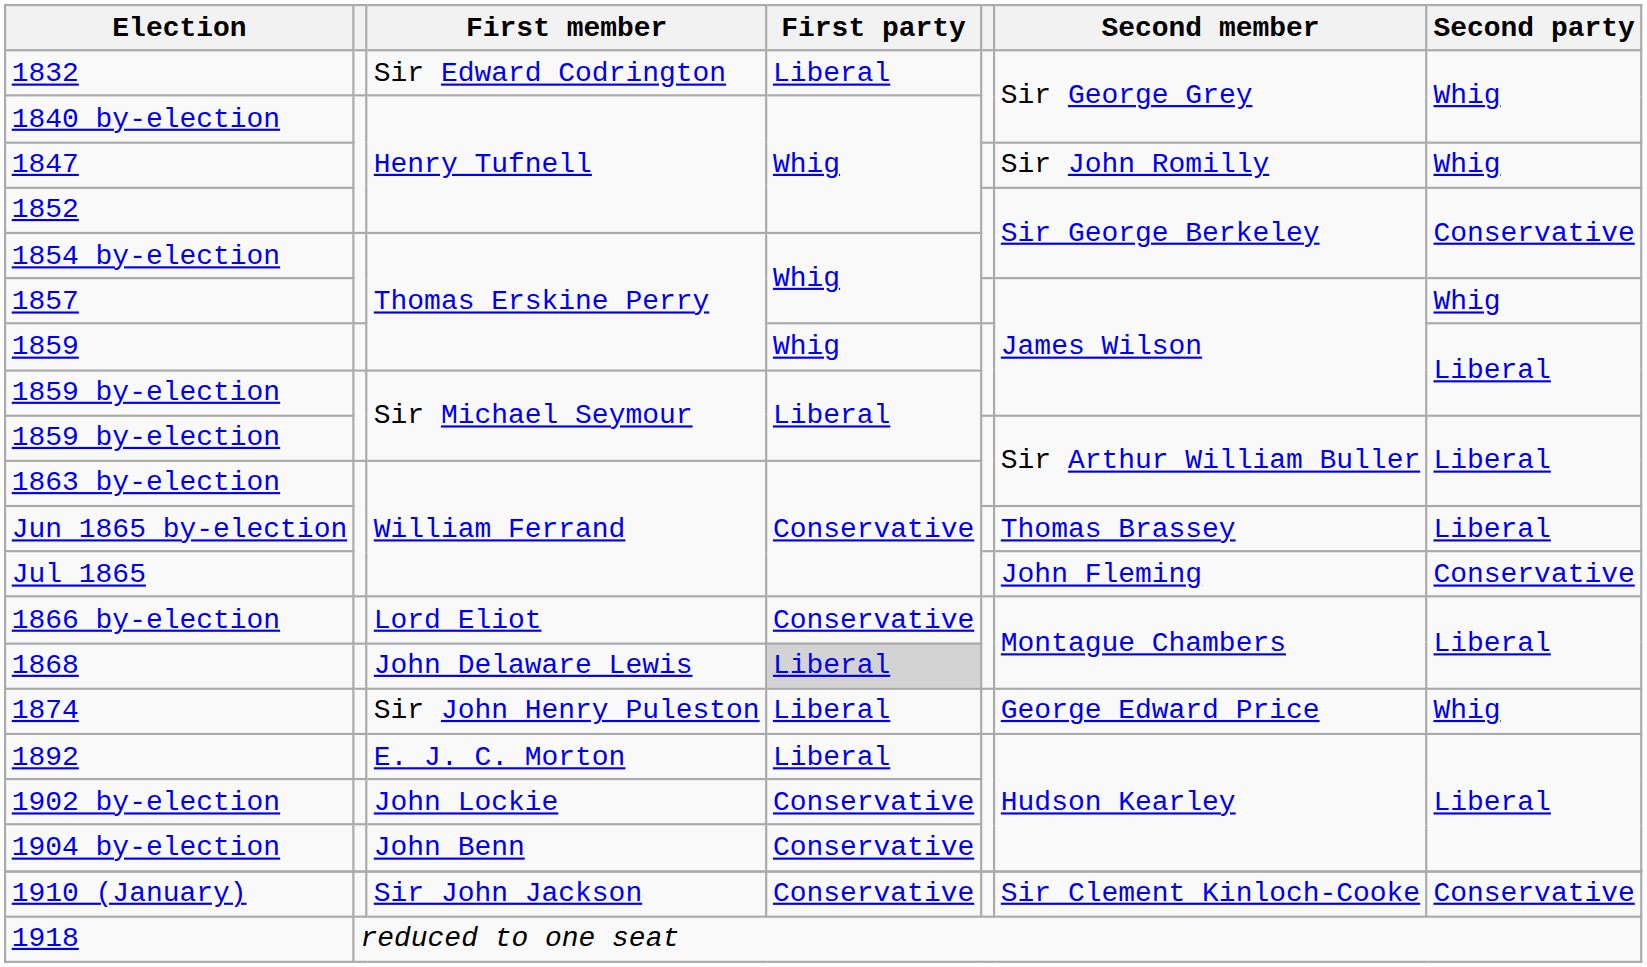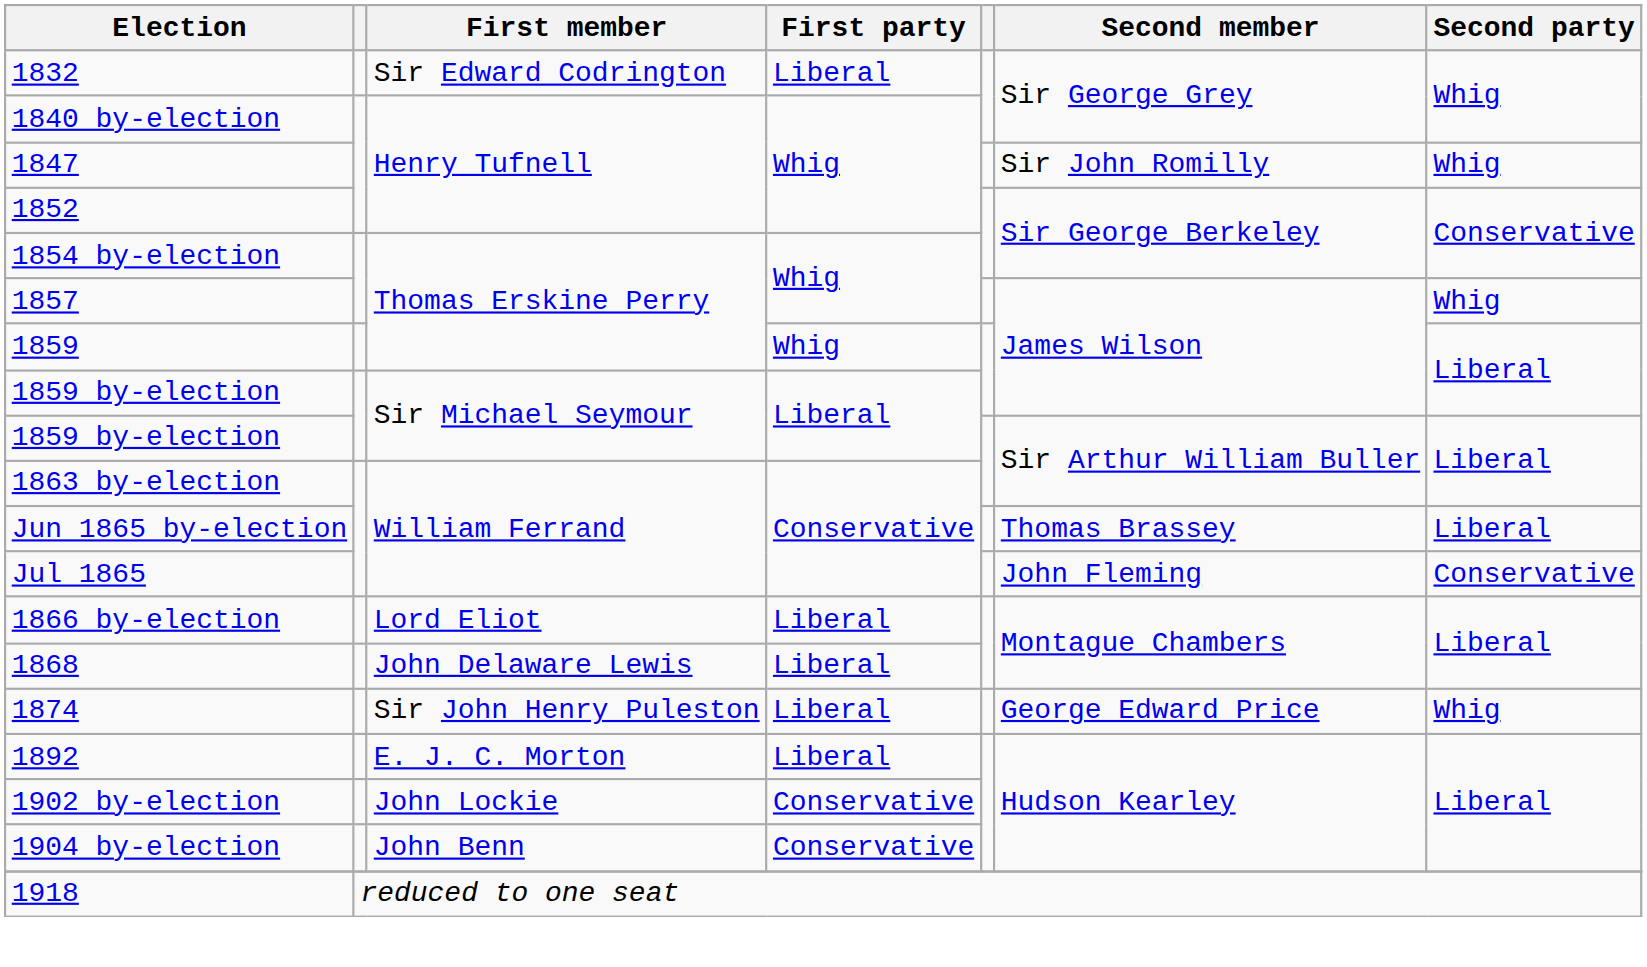(874, 620) Conservative -> (832, 620) Liberal
(832, 666) lightgrey background -> (832, 666) no background
- row: (129, 893)
